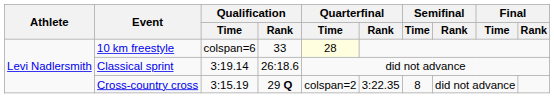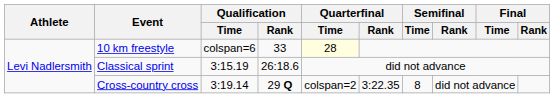(230, 67) 3:19.14 -> (230, 67) 3:15.19
(230, 85) 3:15.19 -> (230, 85) 3:19.14
